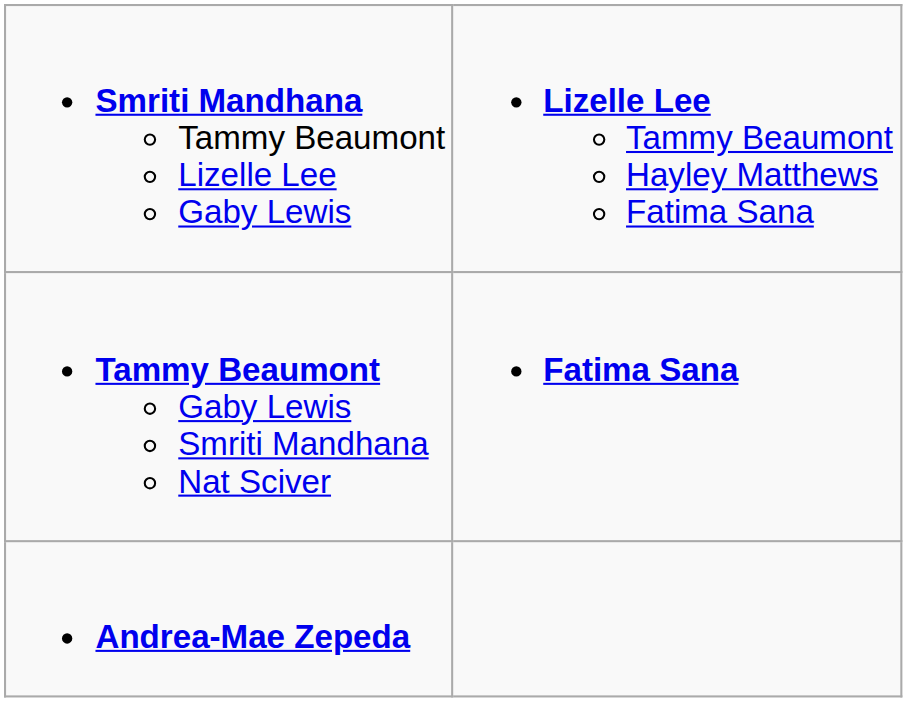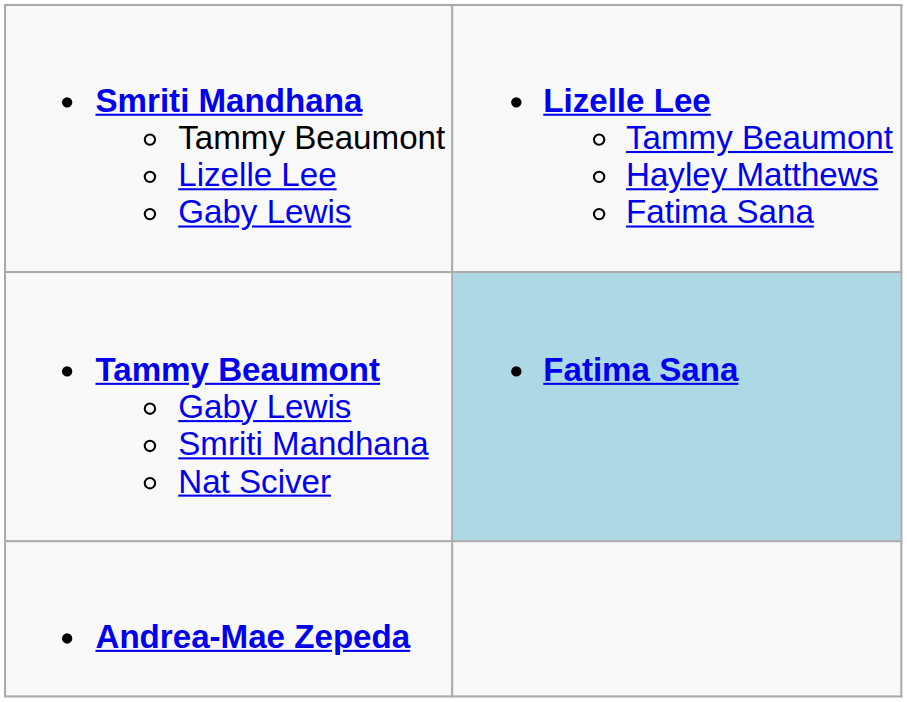(677, 369) no background -> (677, 369) lightblue background
